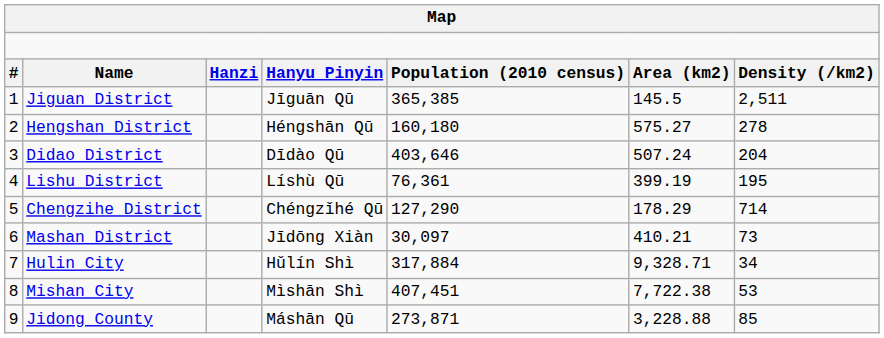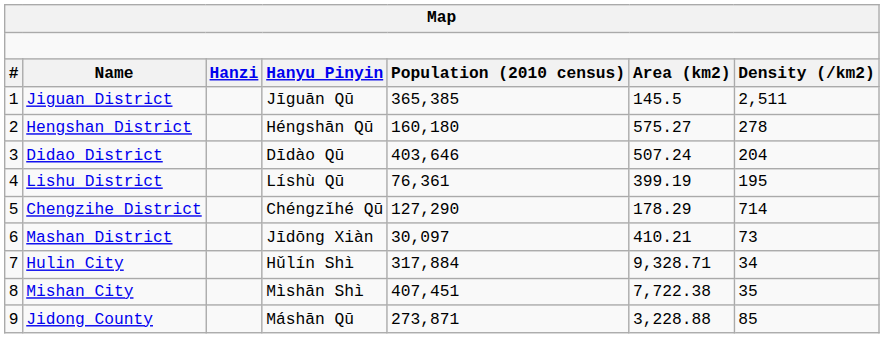(748, 291) 53 -> (748, 291) 35
